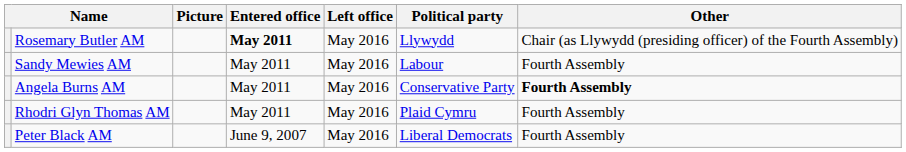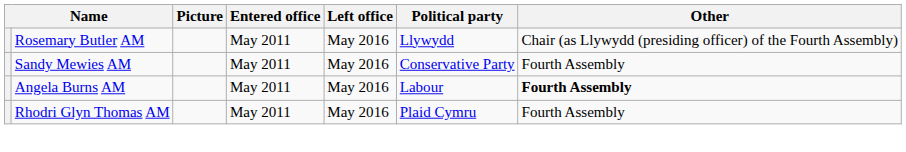(261, 40) bold -> (260, 40) normal
(421, 64) Labour -> (457, 64) Conservative Party
(457, 87) Conservative Party -> (421, 87) Labour
- row: (63, 135)
